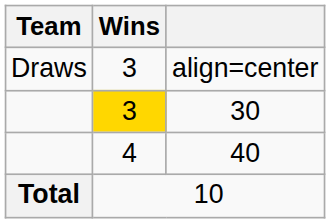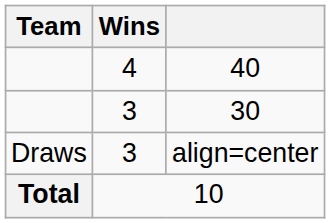rows swapped: (245, 153) <-> (245, 68)
(129, 110) gold background -> (129, 110) no background
